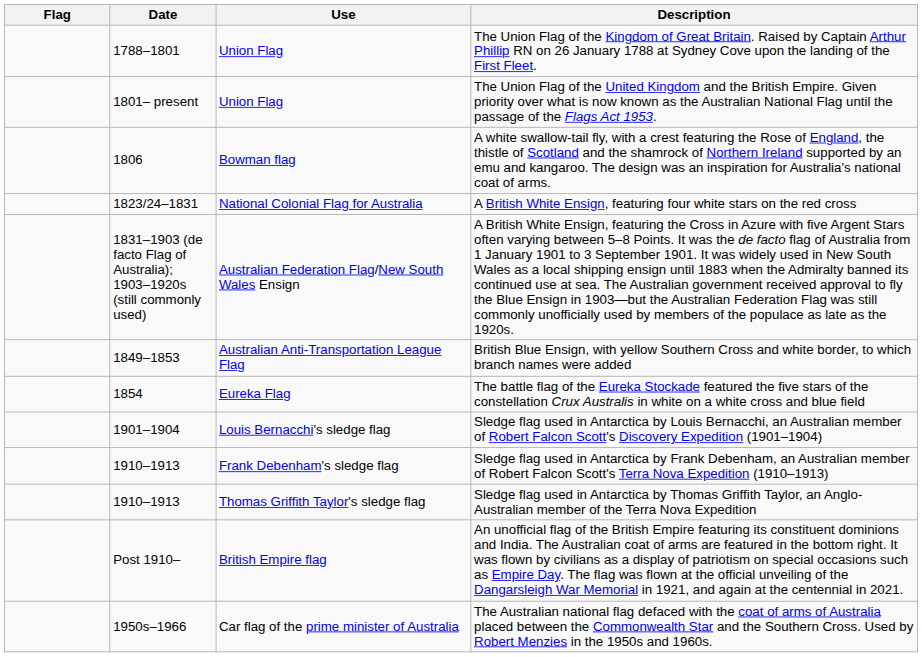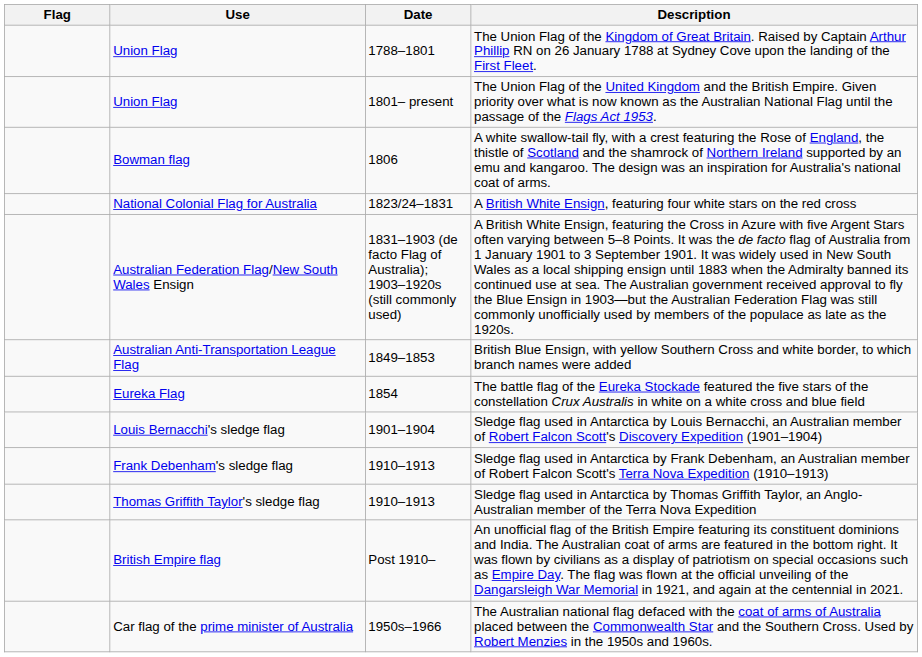columns swapped: (163, 15) <-> (343, 15)
